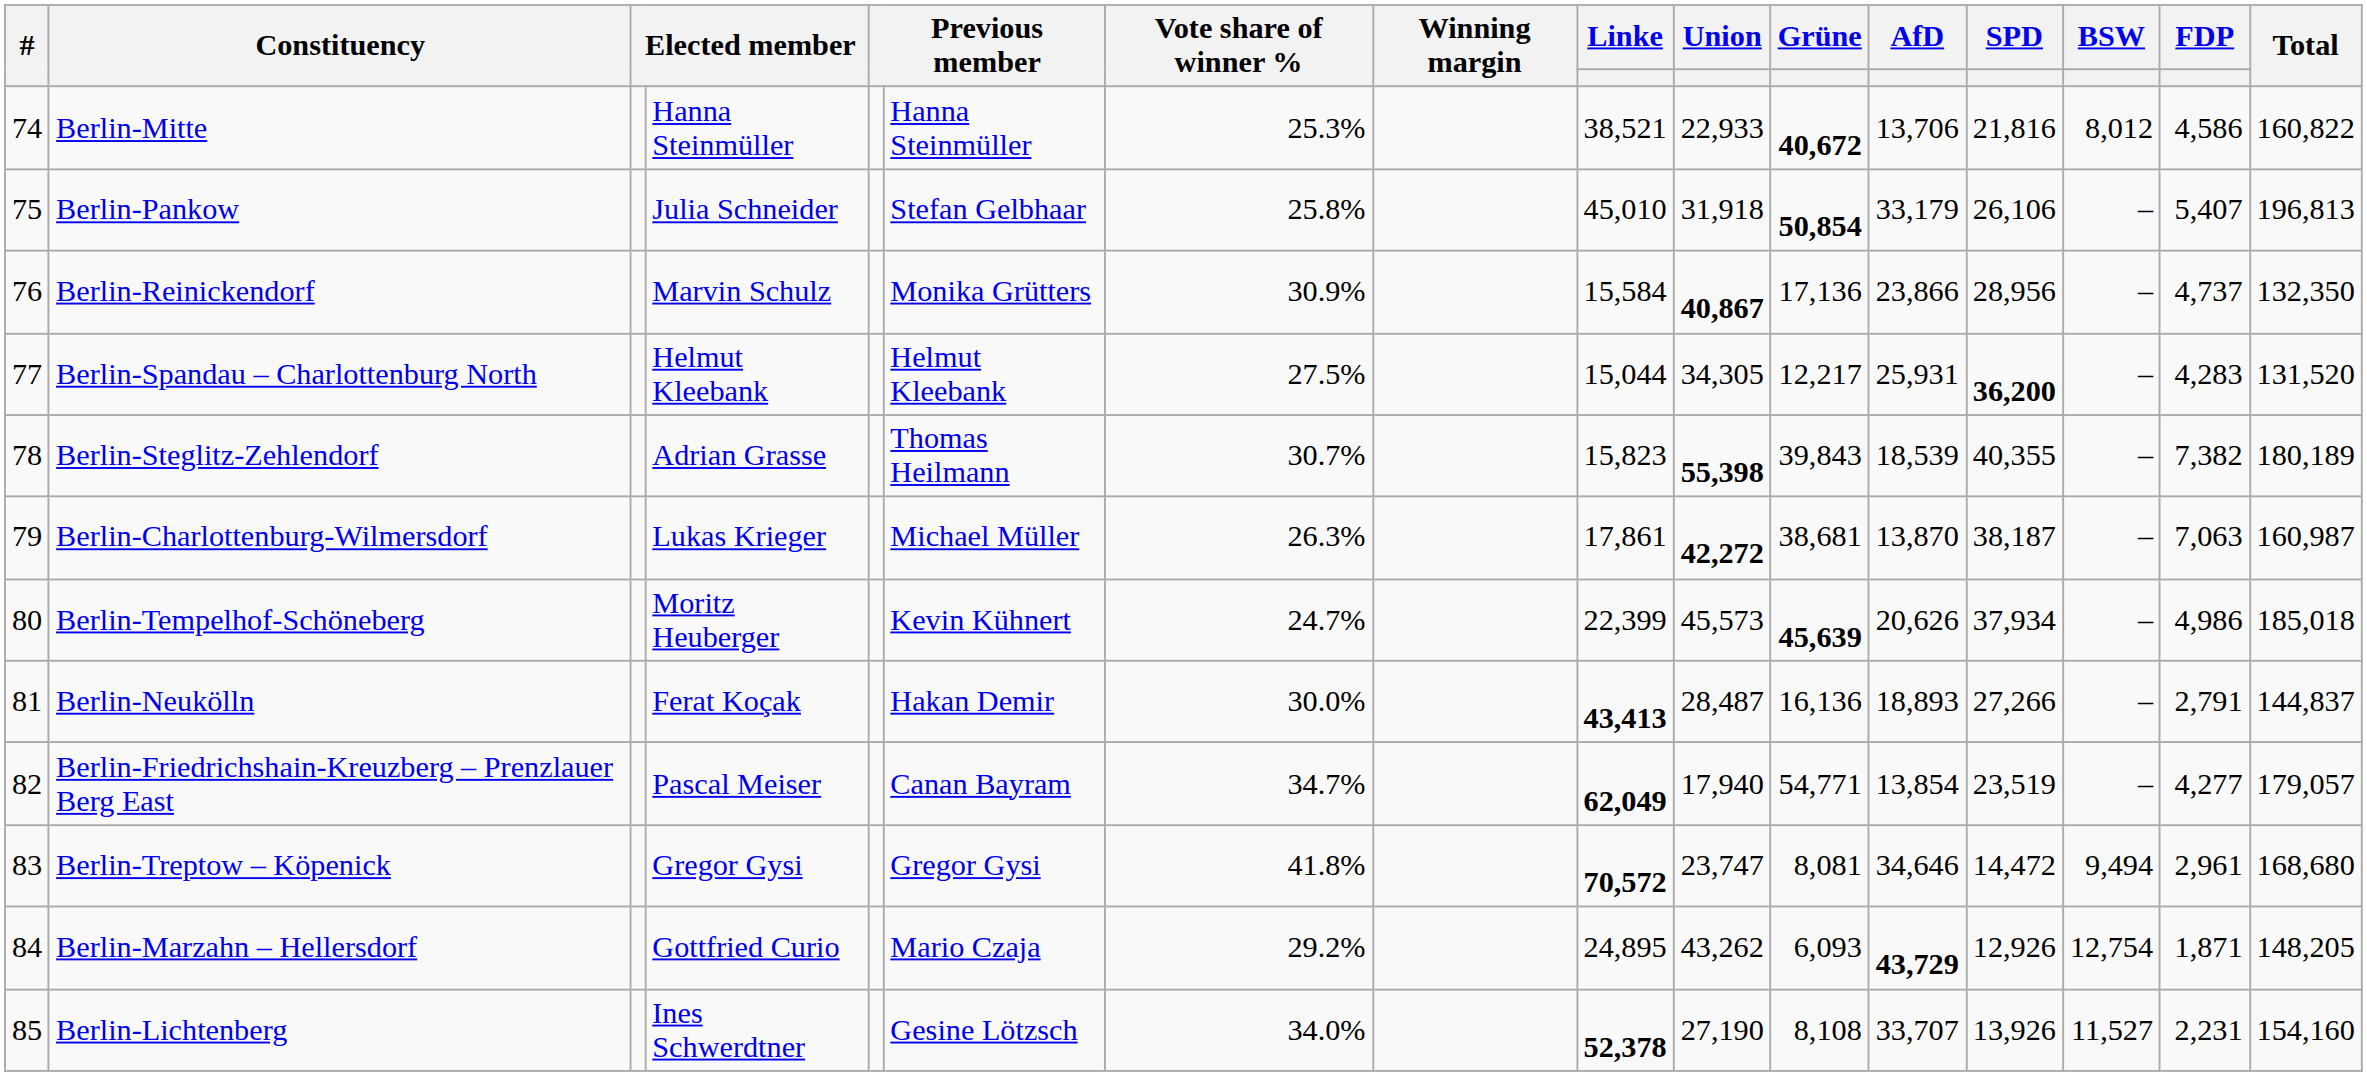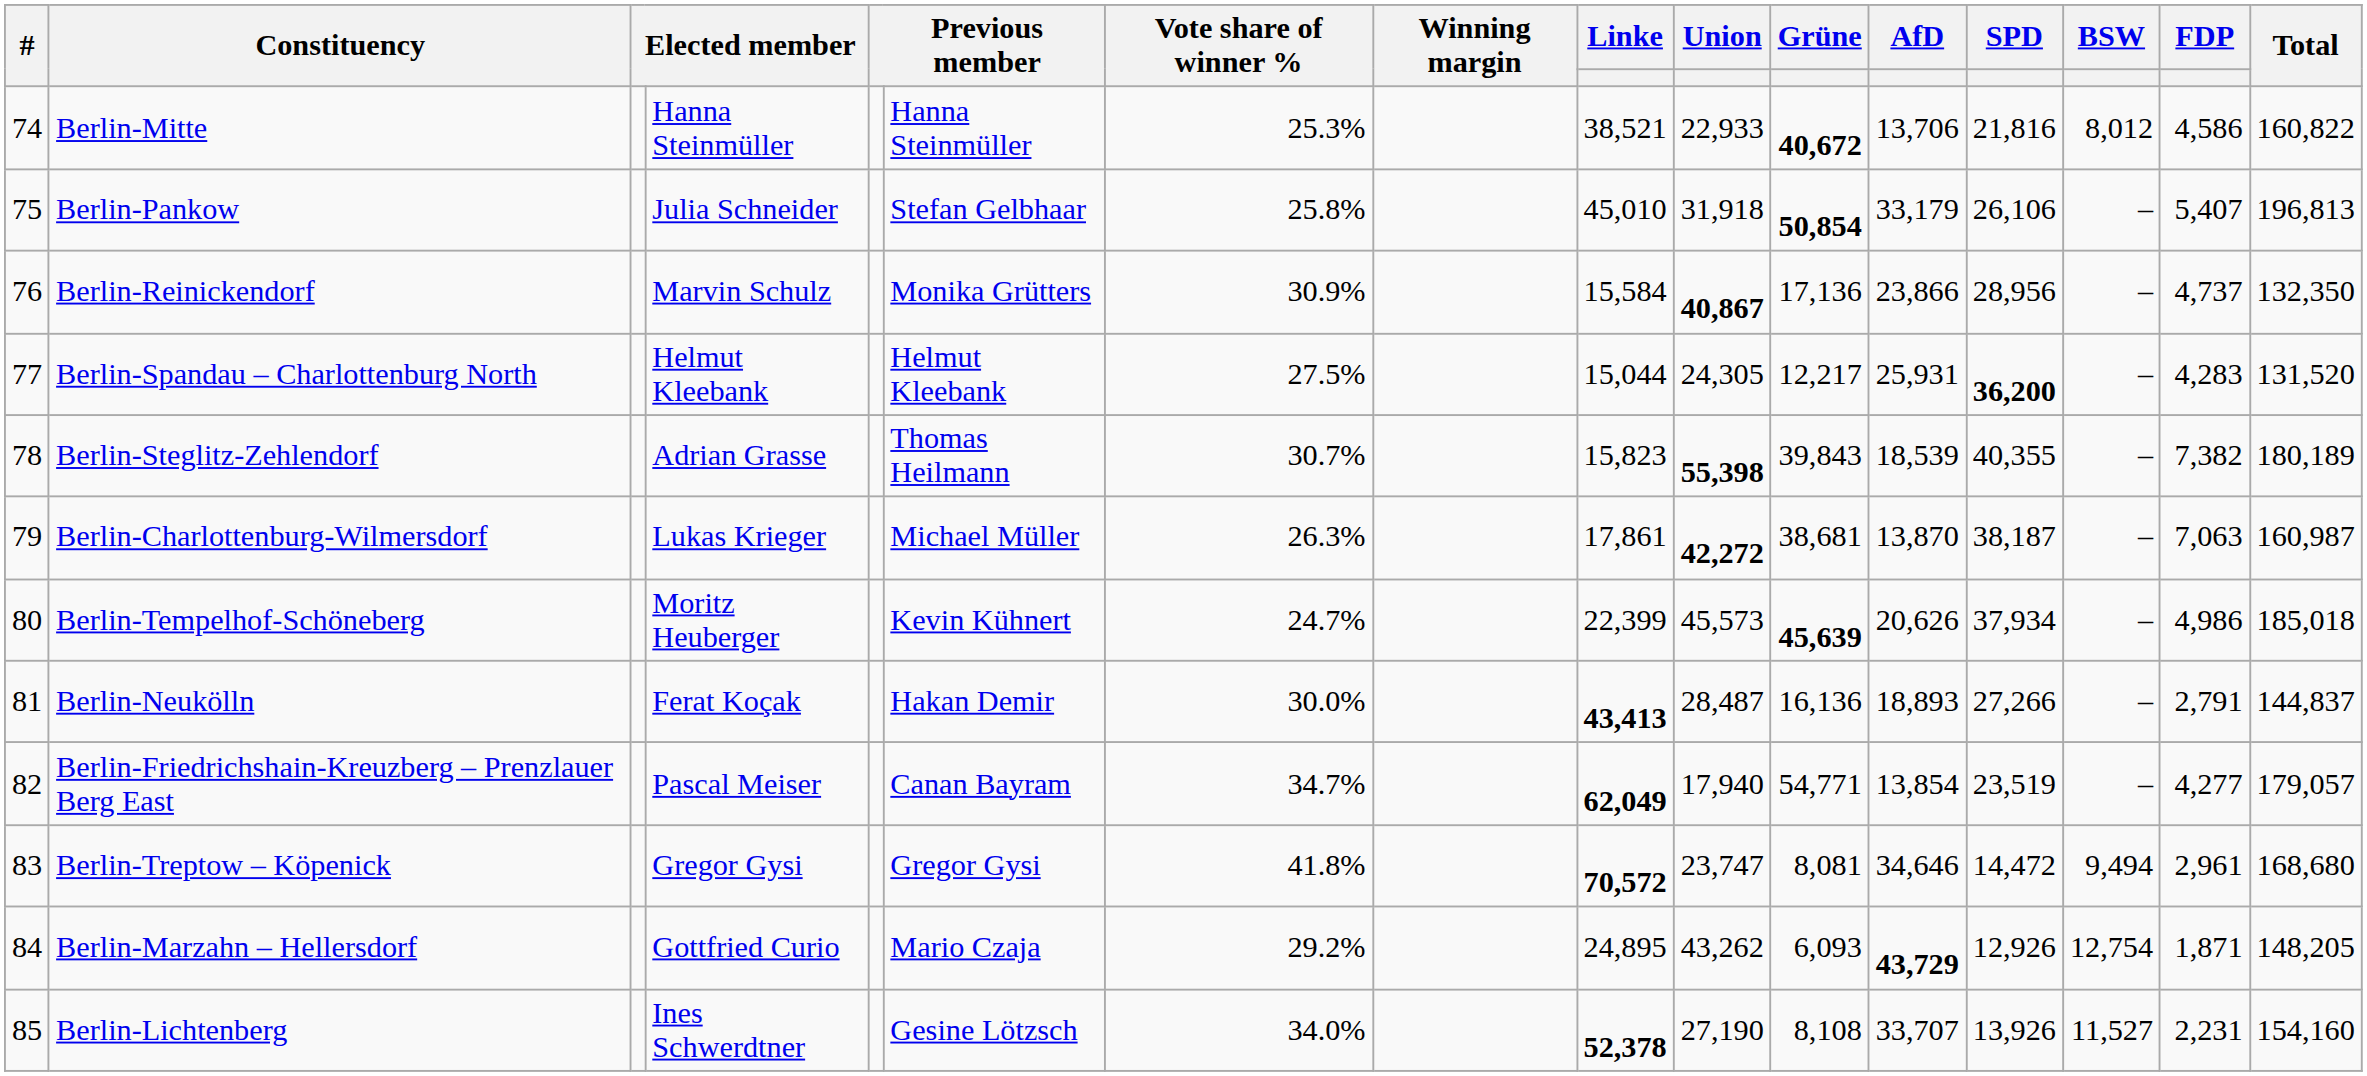(1722, 373) 34,305 -> (1722, 373) 24,305
